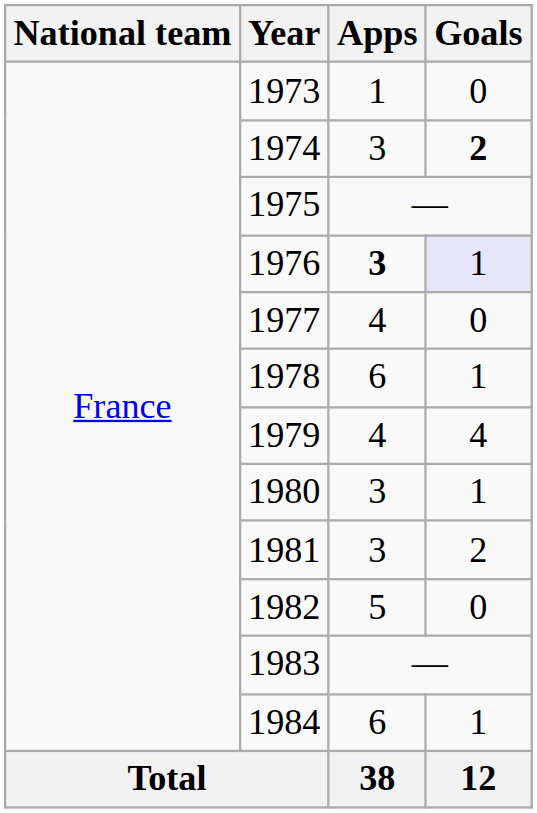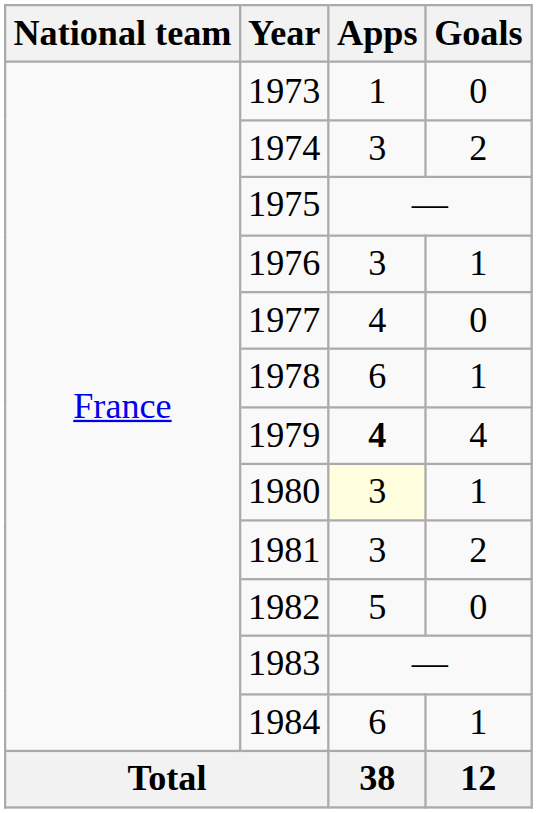(478, 147) bold -> (478, 147) normal
(377, 262) bold -> (377, 262) normal
(478, 262) lavender background -> (478, 262) no background
(377, 434) normal -> (377, 434) bold
(377, 491) no background -> (377, 491) lightyellow background
